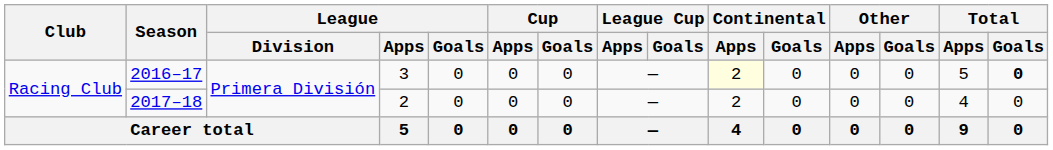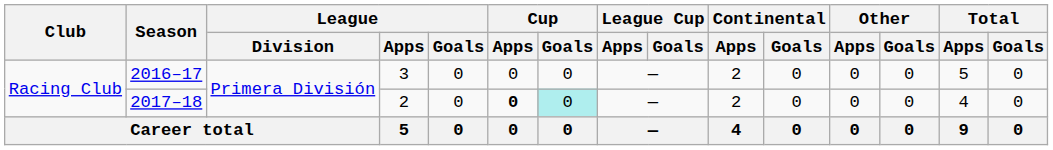(736, 75) lightyellow background -> (736, 75) no background
(1018, 75) bold -> (1018, 75) normal
(513, 103) normal -> (513, 103) bold
(568, 103) no background -> (568, 103) paleturquoise background
